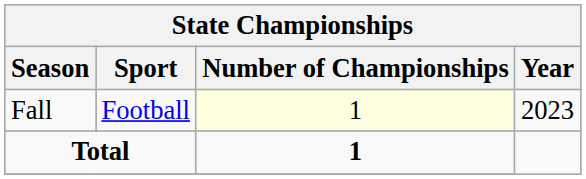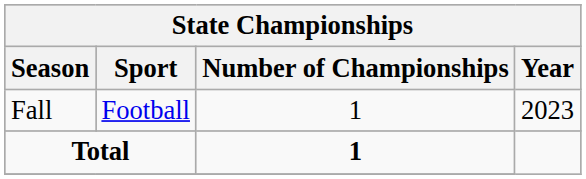(355, 109) lightyellow background -> (355, 109) no background
